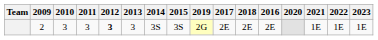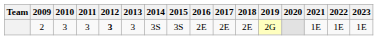columns swapped: (270, 11) <-> (201, 11)
